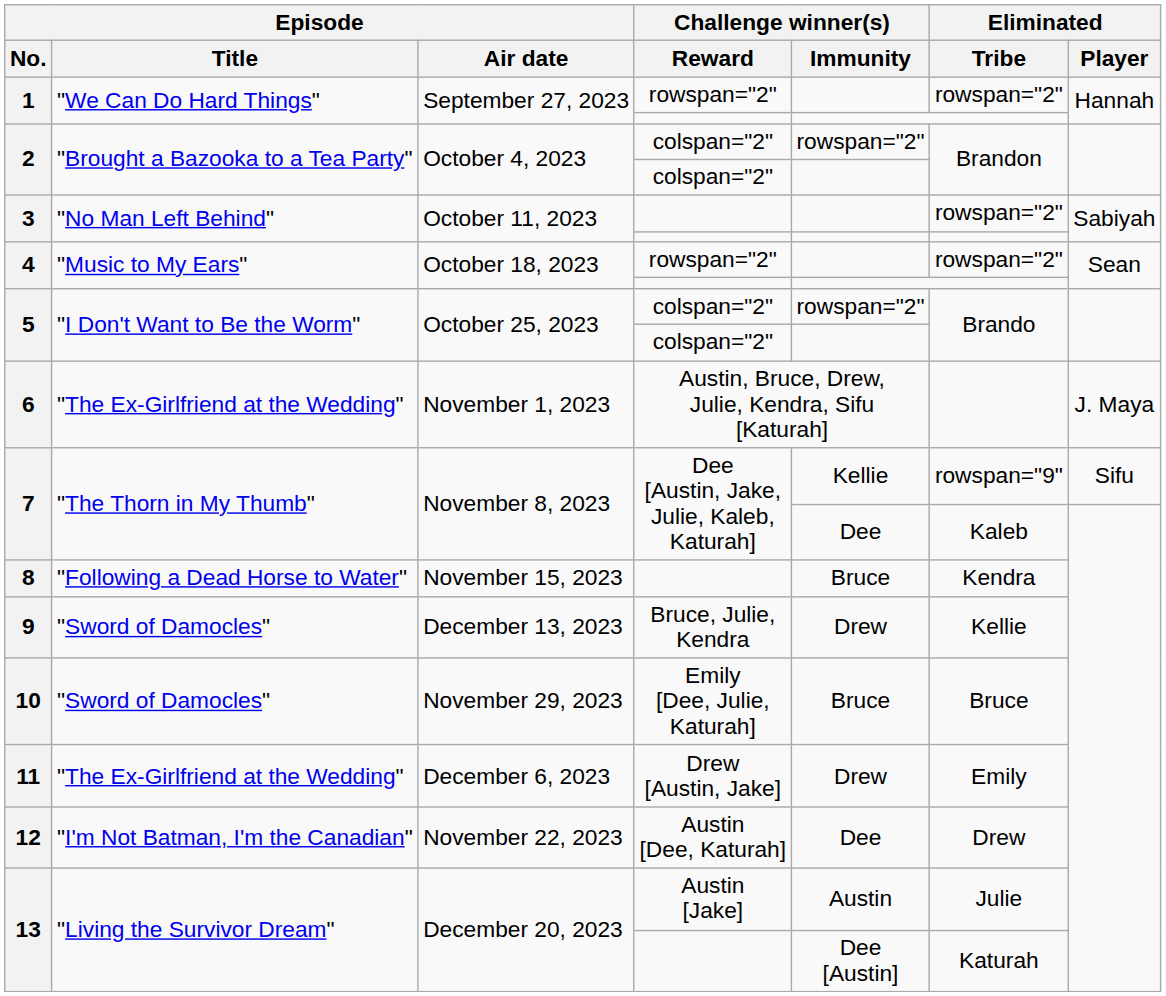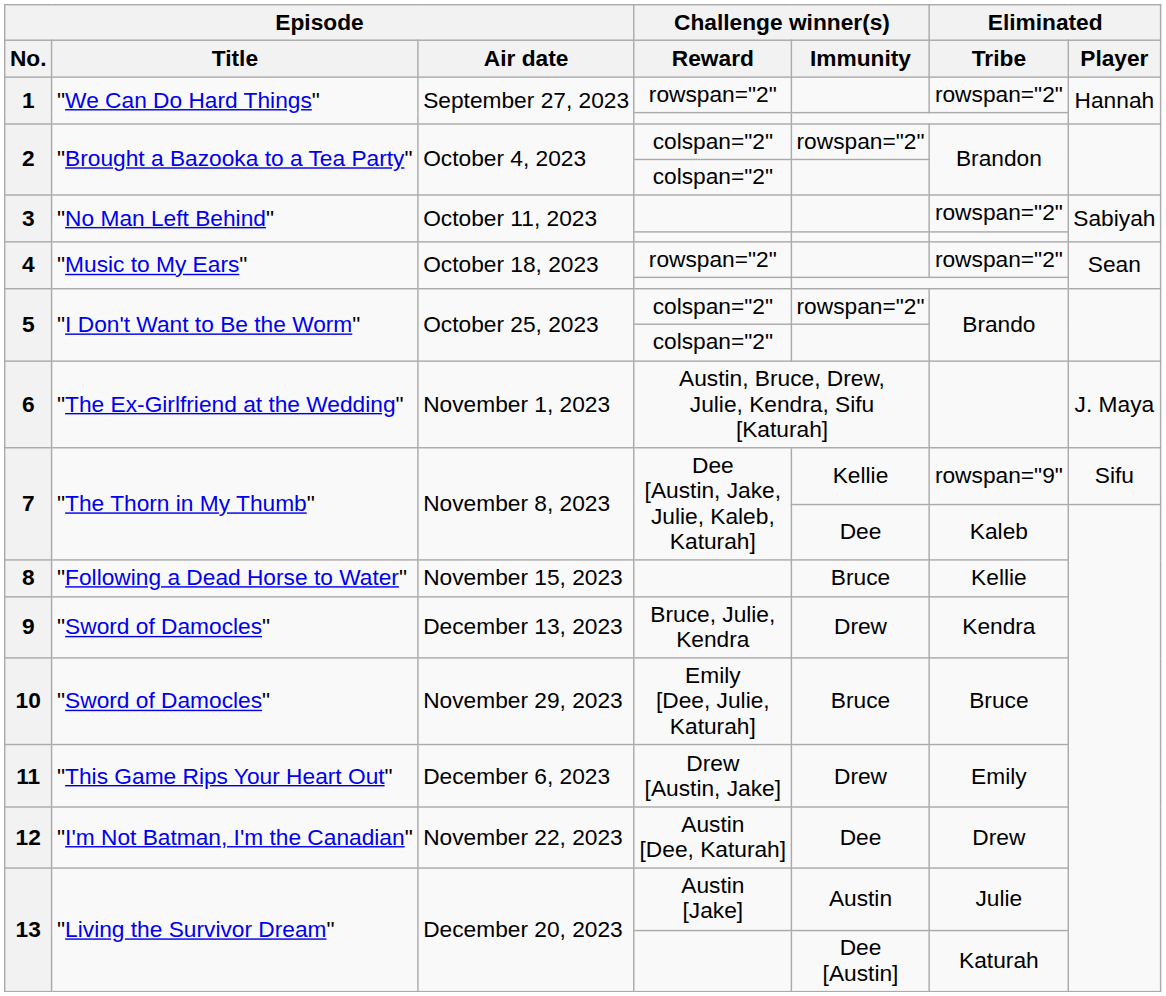(999, 578) Kendra -> (999, 578) Kellie
(999, 626) Kellie -> (999, 626) Kendra
(230, 775) "The Ex-Girlfriend at the Wedding" -> (225, 775) "This Game Rips Your Heart Out"
